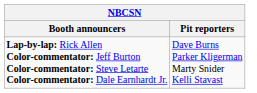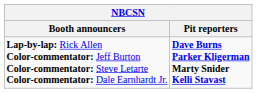(207, 62) normal -> (211, 62) bold
